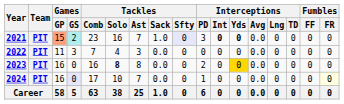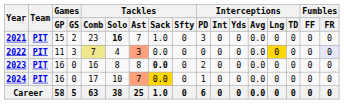(60, 38) lightsalmon background -> (60, 38) no background
(74, 38) paleturquoise background -> (74, 38) no background
(117, 38) normal -> (117, 38) bold
(184, 38) lavender background -> (184, 38) no background
(220, 38) bold -> (220, 38) normal
(239, 38) bold -> (239, 38) normal
(93, 52) no background -> (93, 52) khaki background
(139, 52) no background -> (139, 52) lightsalmon background
(277, 52) no background -> (277, 52) gold background
(330, 52) no background -> (330, 52) lavender background
(117, 65) bold -> (117, 65) normal
(160, 65) normal -> (160, 65) bold
(239, 65) gold background -> (239, 65) no background
(74, 79) lavender background -> (74, 79) no background
(139, 79) no background -> (139, 79) lightsalmon background
(160, 79) no background -> (160, 79) gold background
(330, 79) lightyellow background -> (330, 79) no background
